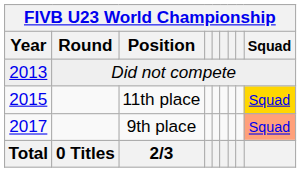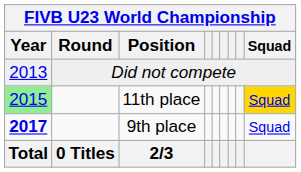(28, 99) no background -> (28, 99) lightgreen background
(28, 126) normal -> (28, 126) bold
(269, 127) lightsalmon background -> (269, 127) no background
